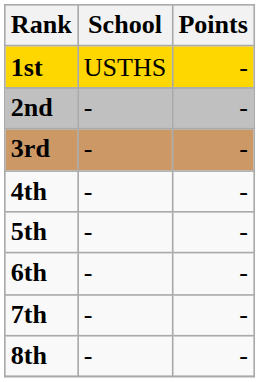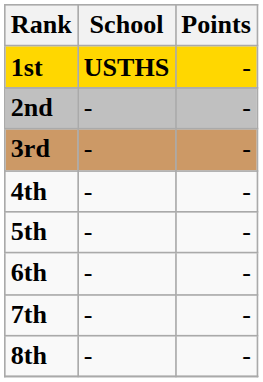(125, 66) normal -> (127, 66) bold
